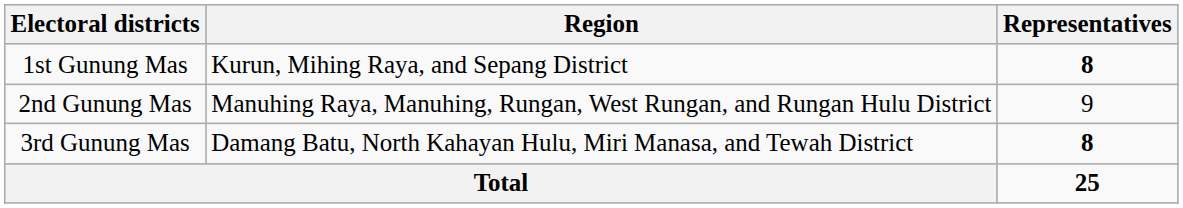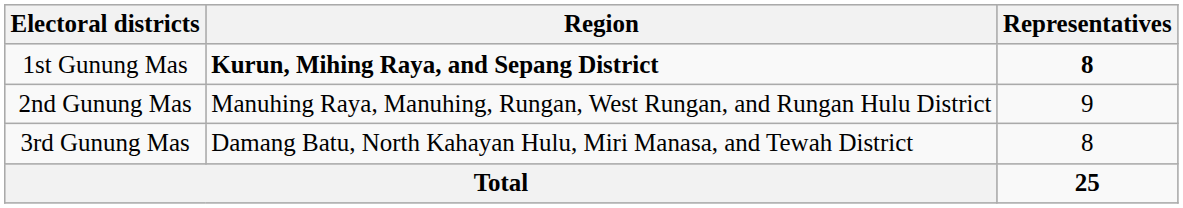(420, 63) normal -> (435, 63) bold
(1087, 143) bold -> (1087, 143) normal
